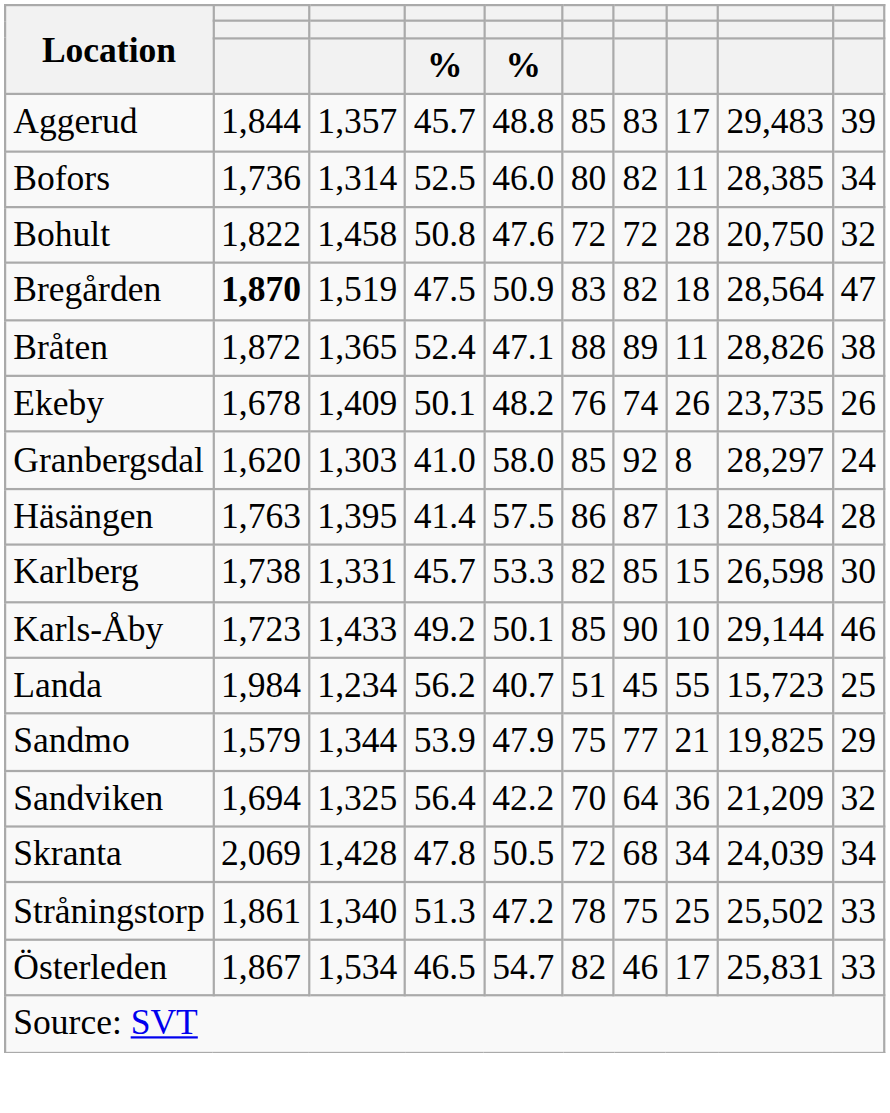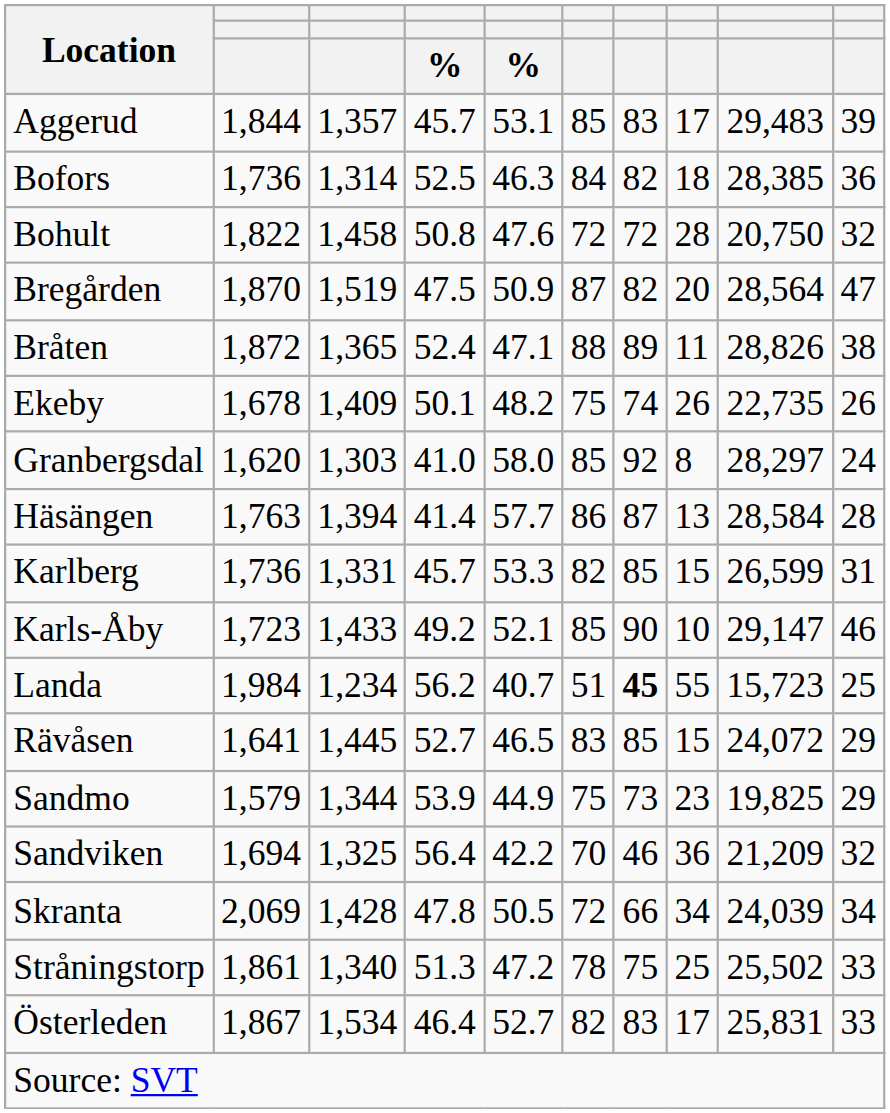(523, 121) 48.8 -> (523, 121) 53.1
(523, 178) 46.0 -> (523, 178) 46.3
(588, 178) 80 -> (588, 178) 84
(692, 178) 11 -> (692, 178) 18
(858, 178) 34 -> (858, 178) 36
(261, 290) bold -> (261, 290) normal
(588, 290) 83 -> (588, 290) 87
(692, 290) 18 -> (692, 290) 20
(588, 403) 76 -> (588, 403) 75
(775, 403) 23,735 -> (775, 403) 22,735
(357, 516) 1,395 -> (357, 516) 1,394
(523, 516) 57.5 -> (523, 516) 57.7
(261, 572) 1,738 -> (261, 572) 1,736
(775, 572) 26,598 -> (775, 572) 26,599
(858, 572) 30 -> (858, 572) 31
(523, 628) 50.1 -> (523, 628) 52.1
(775, 628) 29,144 -> (775, 628) 29,147
(640, 685) normal -> (640, 685) bold
+ row: (73, 741)
(523, 741) 47.9 -> (523, 797) 44.9
(640, 741) 77 -> (640, 797) 73
(692, 741) 21 -> (692, 797) 23
(640, 797) 64 -> (640, 854) 46
(640, 854) 68 -> (640, 910) 66
(445, 966) 46.5 -> (445, 1023) 46.4
(523, 966) 54.7 -> (523, 1023) 52.7
(640, 966) 46 -> (640, 1023) 83
